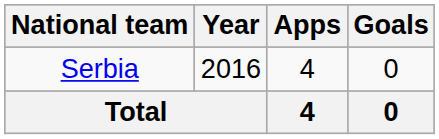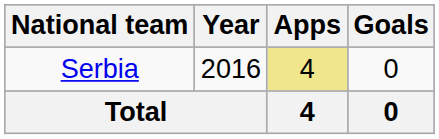(307, 68) no background -> (307, 68) khaki background
